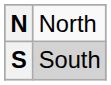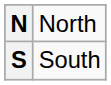(70, 60) lightgrey background -> (70, 60) no background
